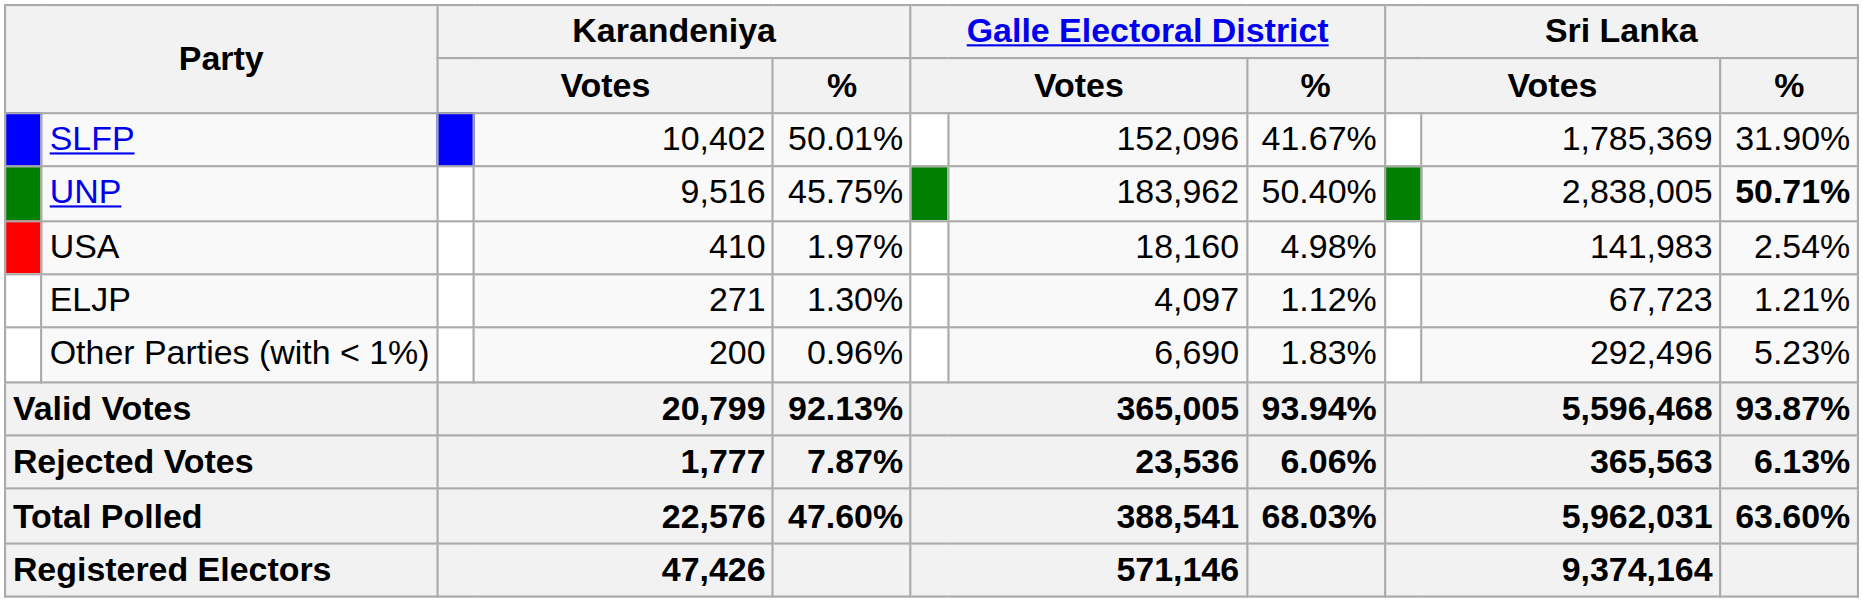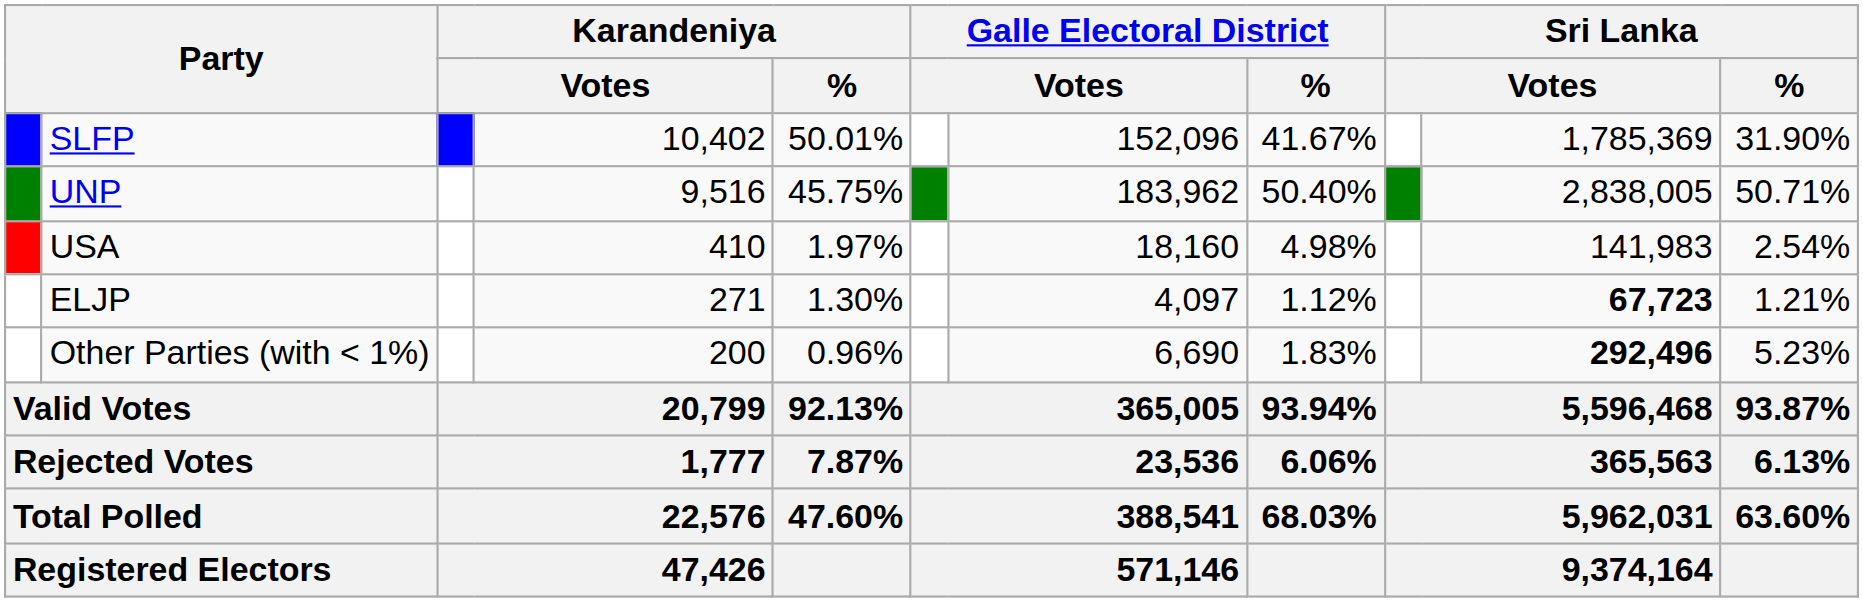(1793, 192) bold -> (1793, 192) normal
(1661, 300) normal -> (1661, 300) bold
(1651, 354) normal -> (1651, 354) bold
